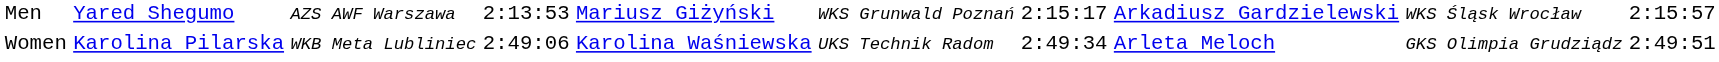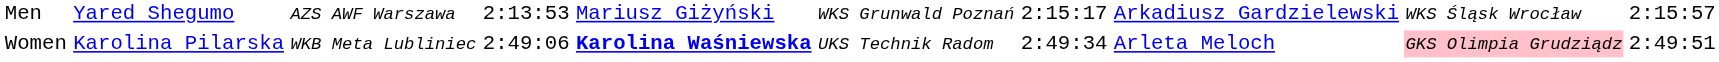(694, 44) normal -> (694, 44) bold
(1514, 45) no background -> (1514, 45) pink background
